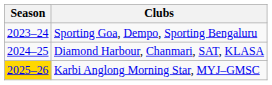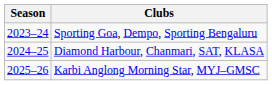(28, 70) gold background -> (28, 70) no background
